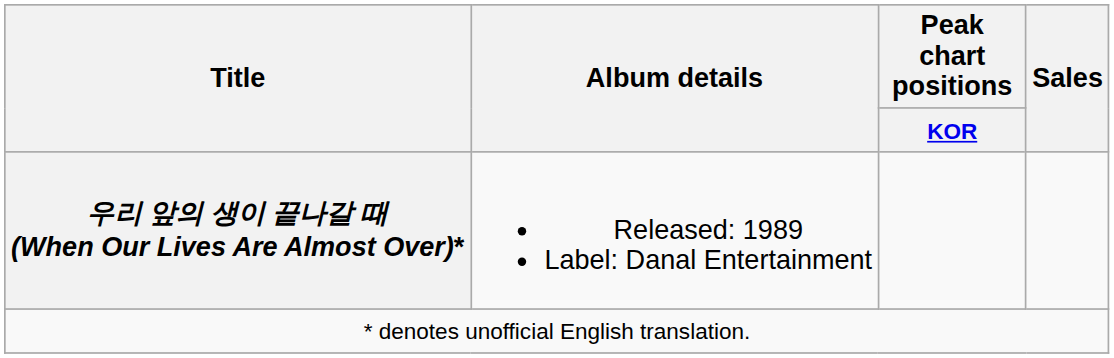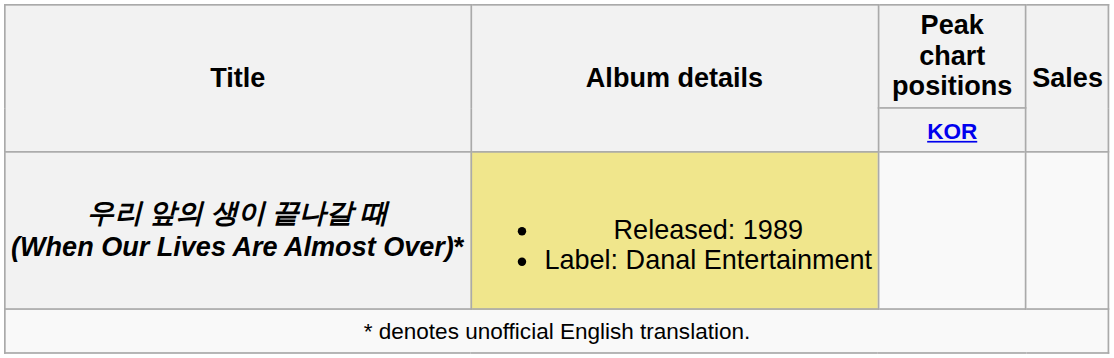(674, 246) no background -> (674, 246) khaki background
